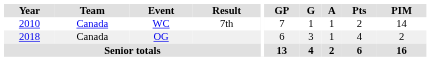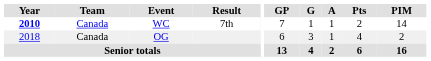(29, 23) normal -> (29, 23) bold
